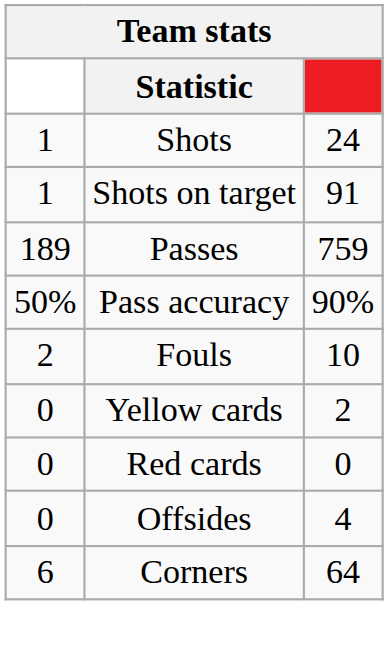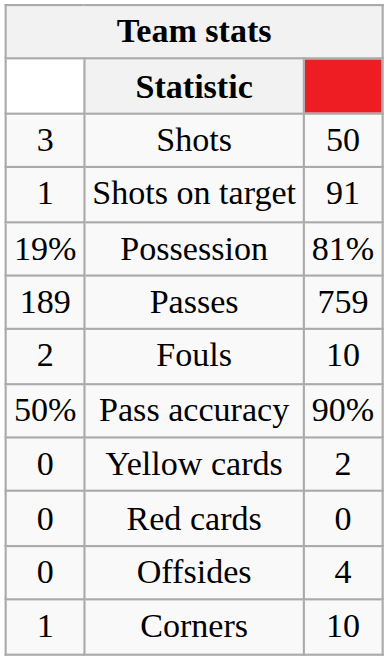(45, 139) 1 -> (45, 139) 3
(343, 139) 24 -> (343, 139) 50
+ row: (194, 247)
rows swapped: (194, 301) <-> (194, 355)
(45, 572) 6 -> (45, 626) 1
(343, 572) 64 -> (343, 626) 10
